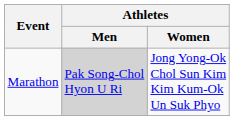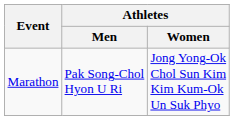(104, 82) lightgrey background -> (104, 82) no background
